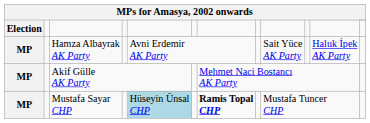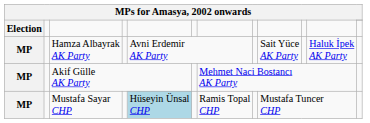(226, 104) bold -> (225, 104) normal
